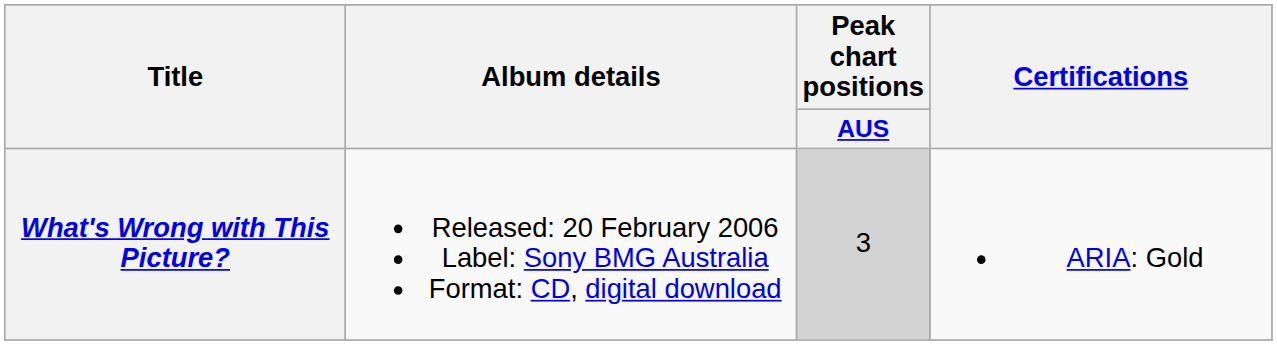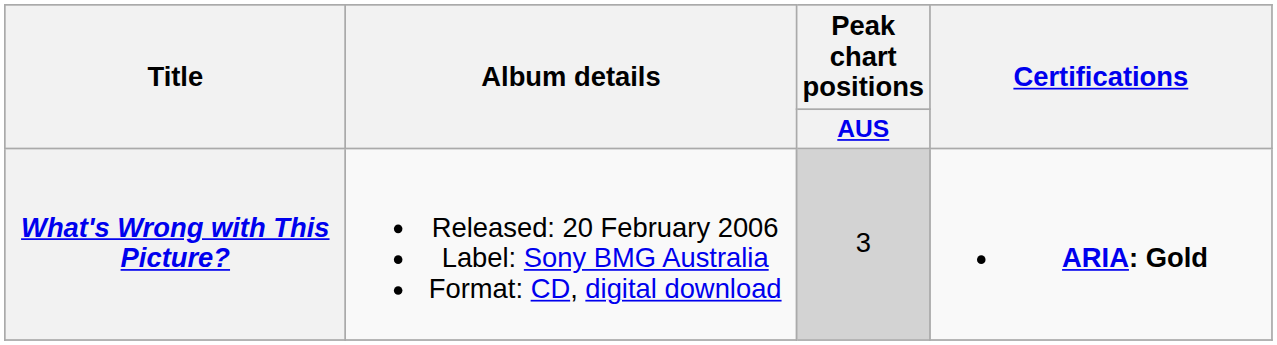(1101, 259) normal -> (1101, 259) bold
